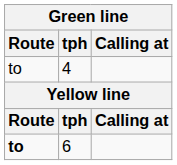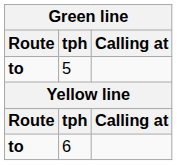(15, 69) normal -> (16, 69) bold
(67, 69) 4 -> (67, 69) 5
